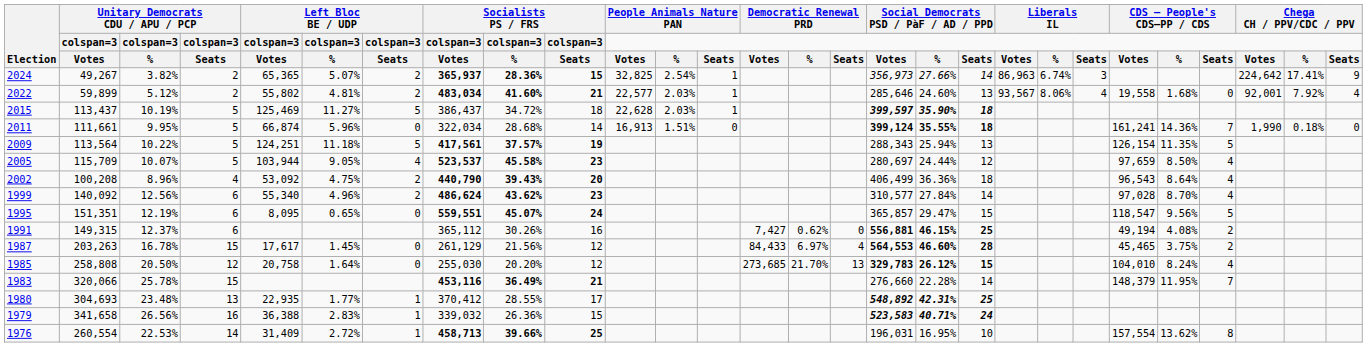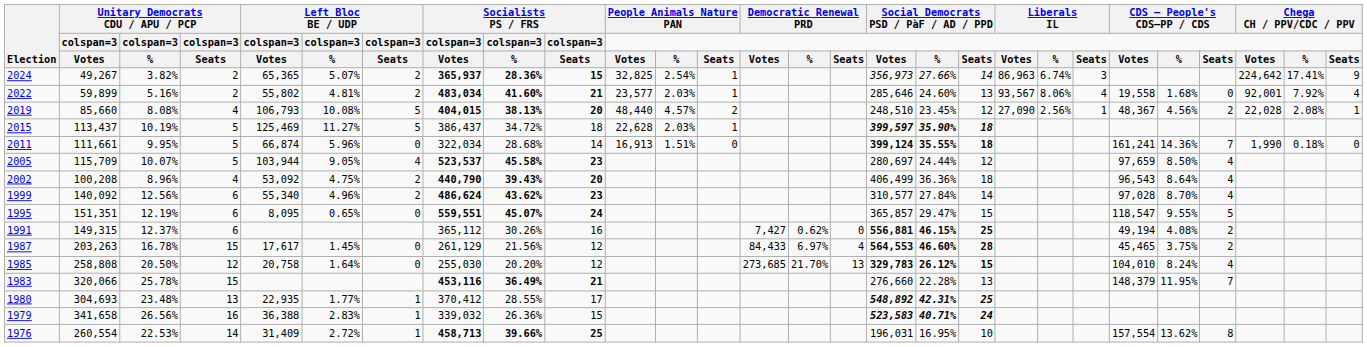(162, 94) 5.12% -> (162, 94) 5.16%
(634, 94) 22,577 -> (634, 94) 23,577
+ row: (19, 111)
- row: (19, 145)
(1182, 213) 9.56% -> (1182, 213) 9.55%
(987, 282) 14 -> (987, 282) 13
